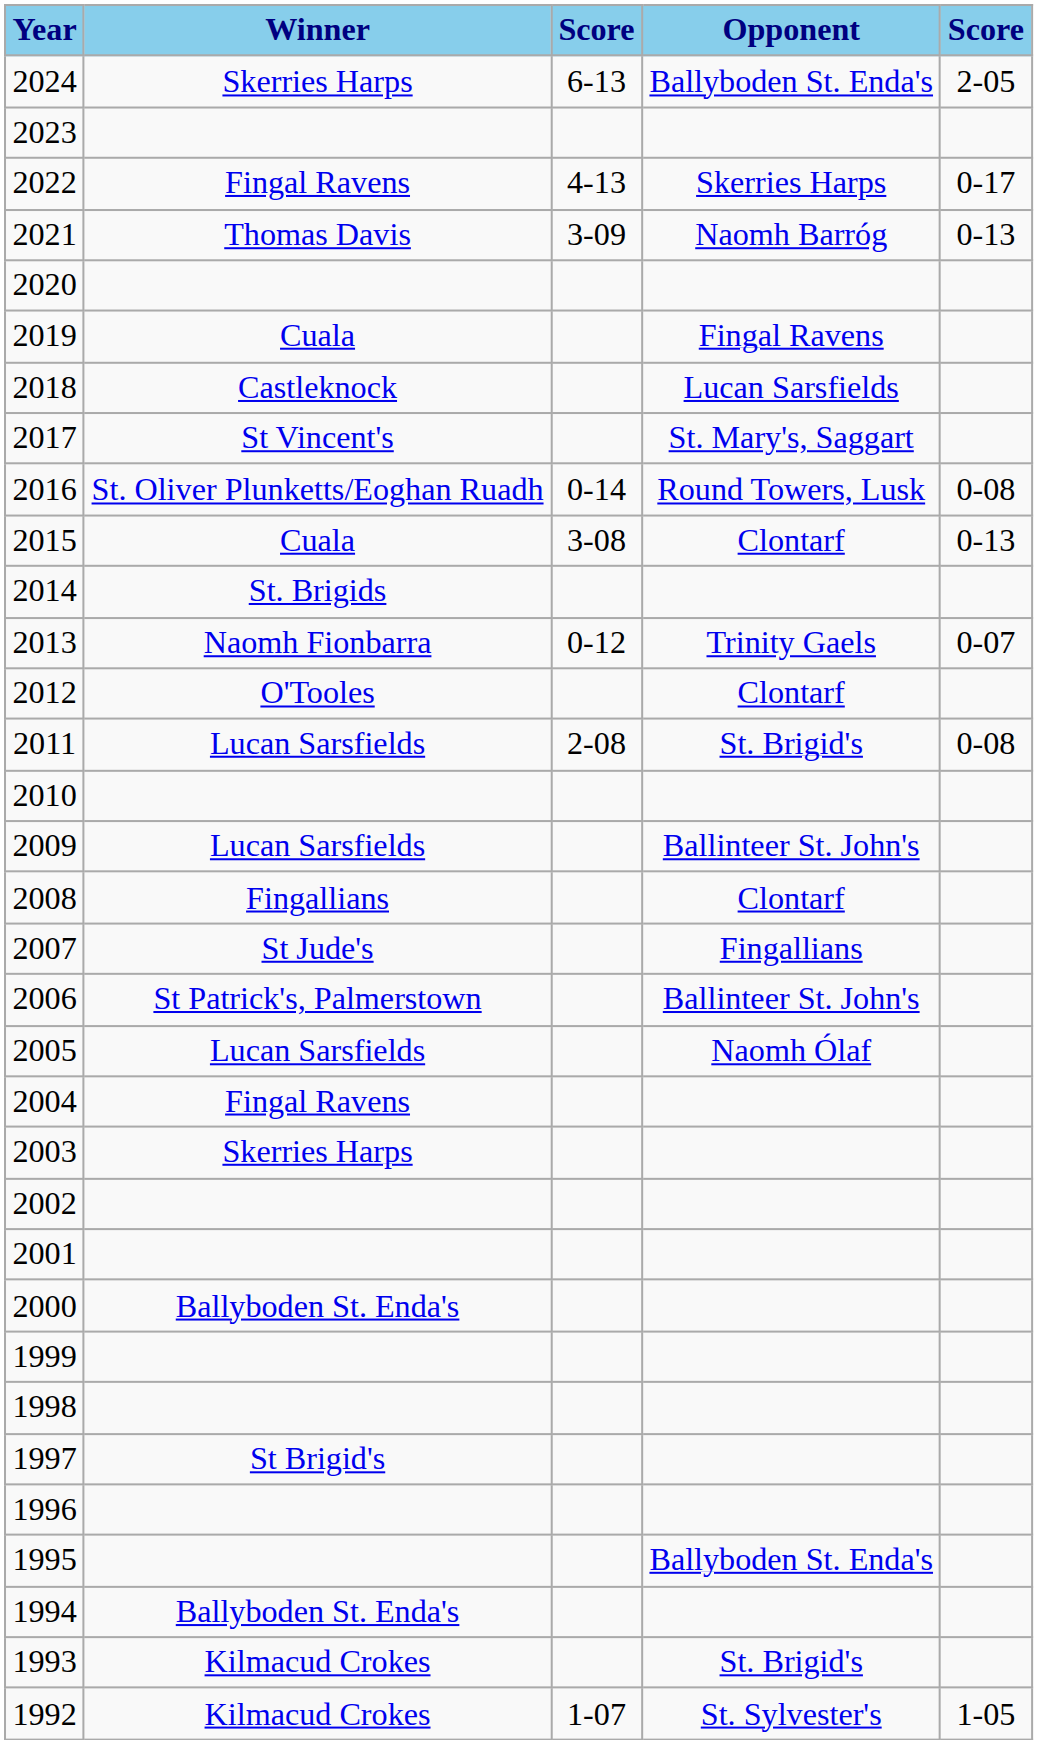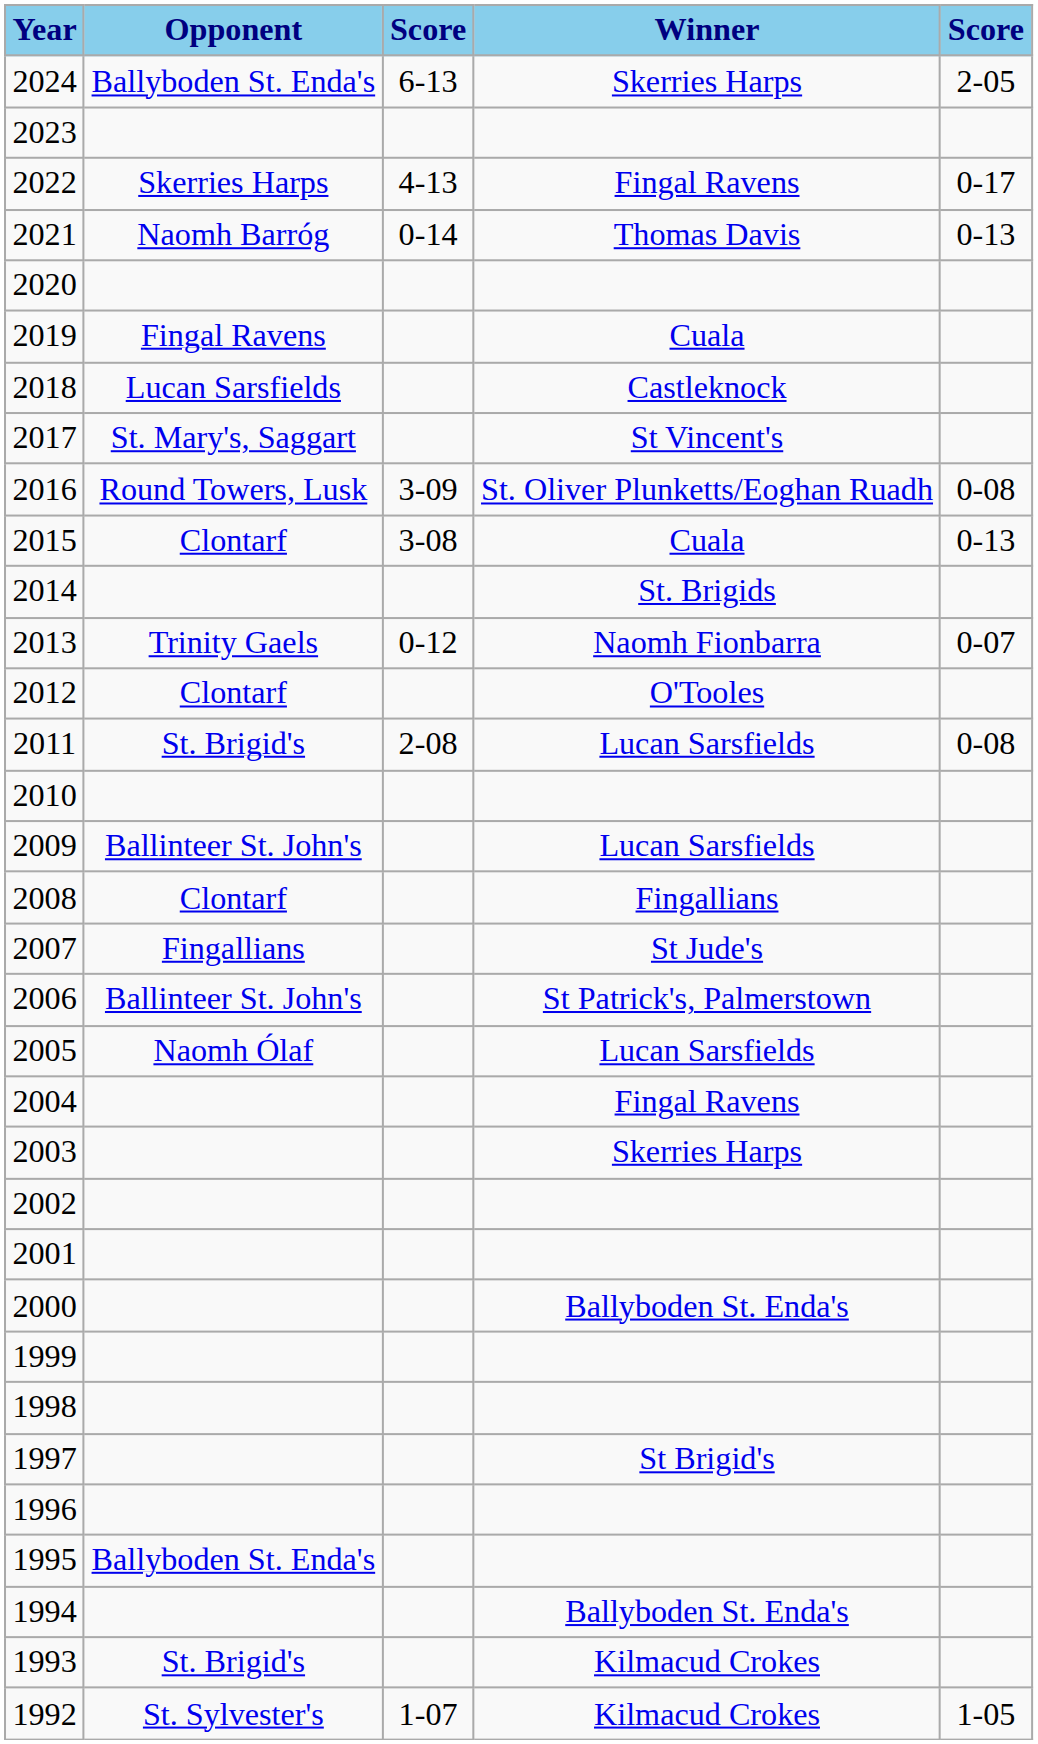columns swapped: (318, 30) <-> (791, 30)
(596, 234) 3-09 -> (428, 234) 0-14
(596, 489) 0-14 -> (428, 489) 3-09
